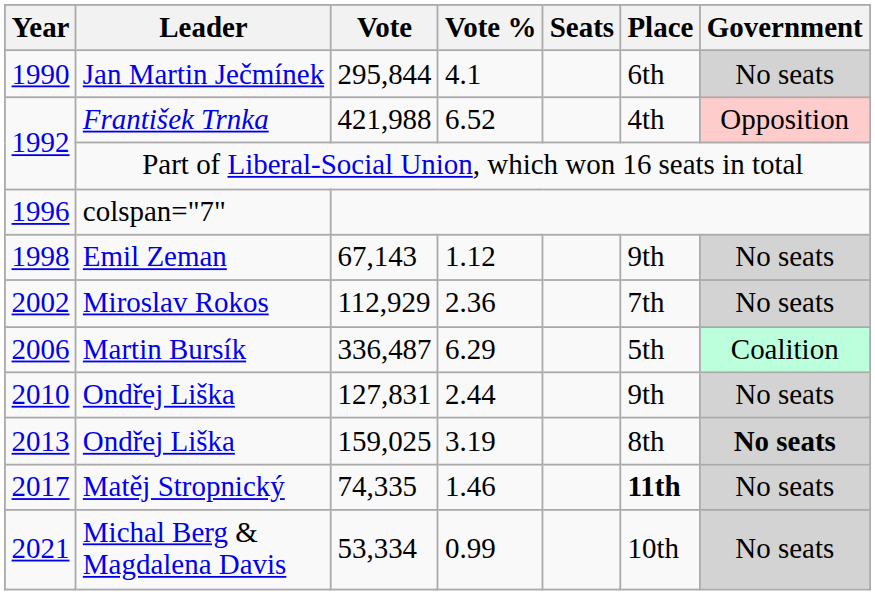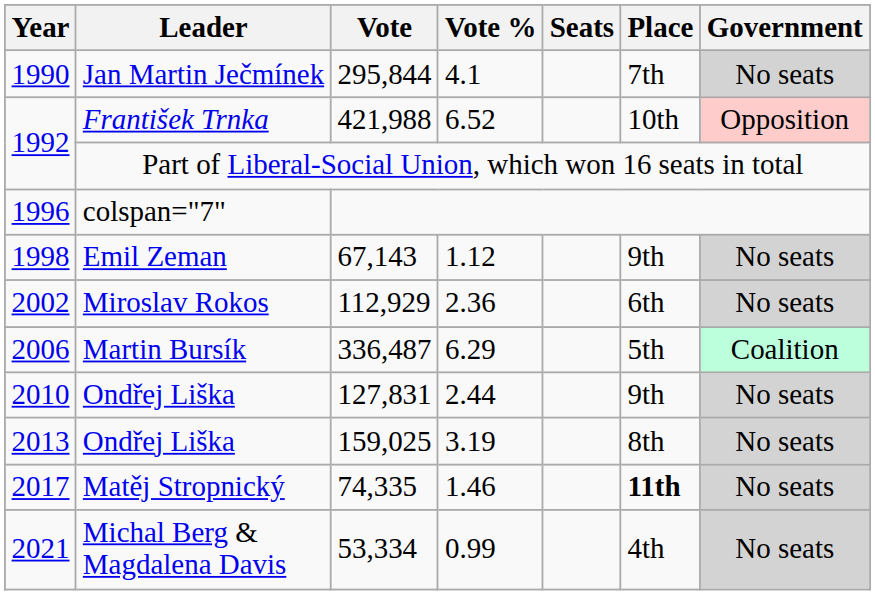(646, 73) 6th -> (646, 73) 7th
(646, 119) 4th -> (653, 119) 10th
(646, 303) 7th -> (646, 303) 6th
(785, 440) bold -> (785, 440) normal
(653, 548) 10th -> (646, 548) 4th
